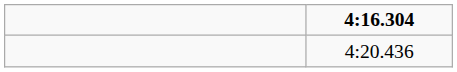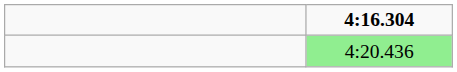(379, 50) no background -> (379, 50) lightgreen background
